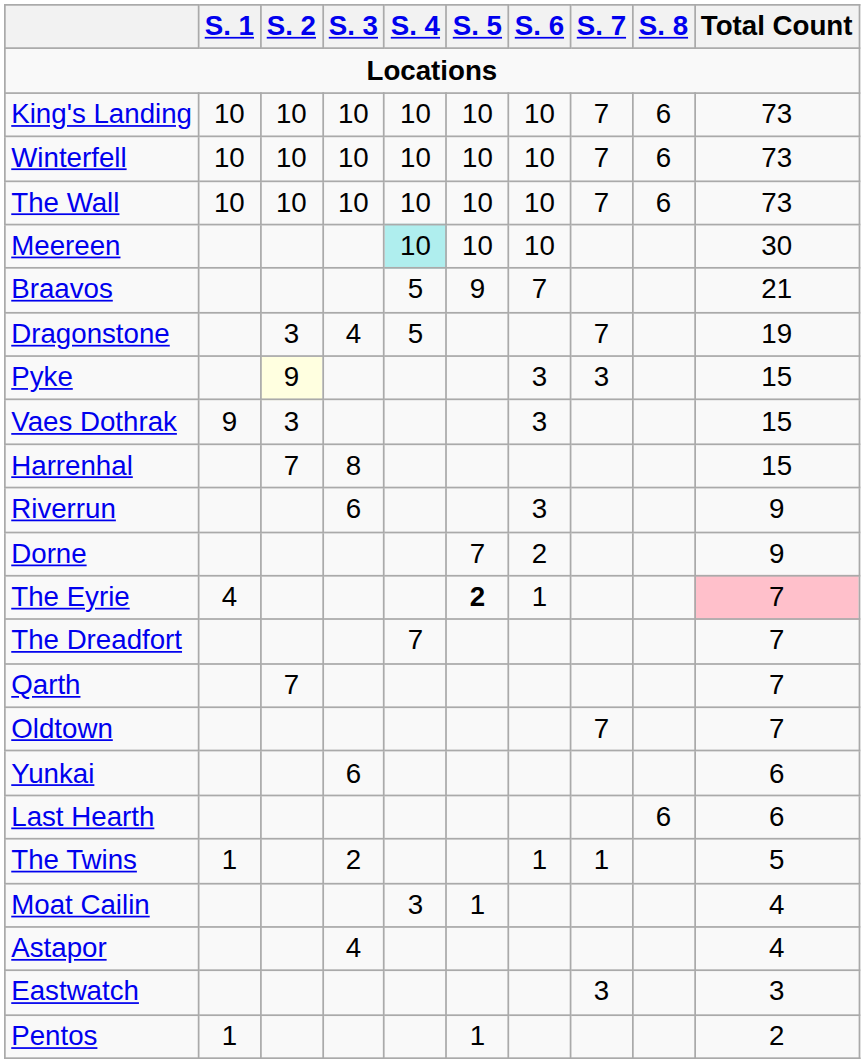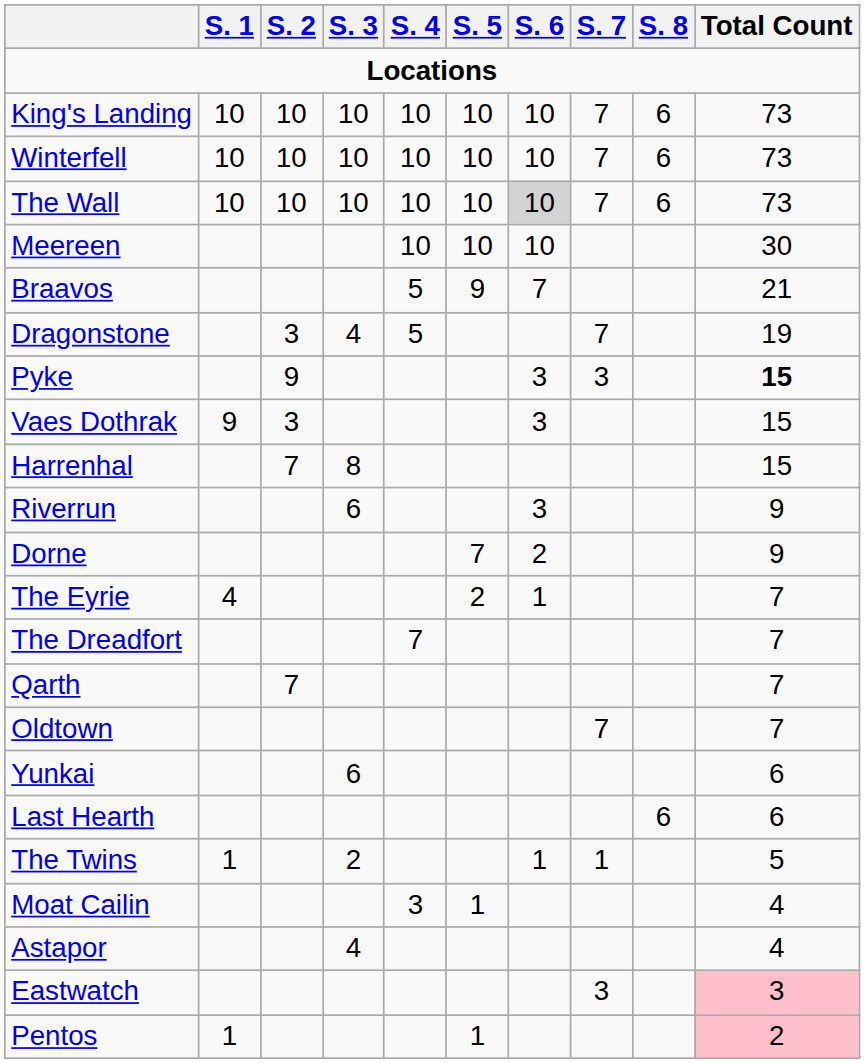(539, 202) no background -> (539, 202) lightgrey background
(415, 245) paleturquoise background -> (415, 245) no background
(291, 377) lightyellow background -> (291, 377) no background
(777, 377) normal -> (777, 377) bold
(477, 597) bold -> (477, 597) normal
(777, 597) pink background -> (777, 597) no background
(777, 992) no background -> (777, 992) pink background
(777, 1036) no background -> (777, 1036) pink background
